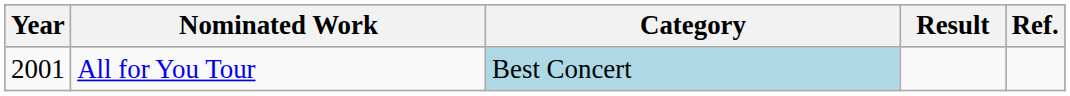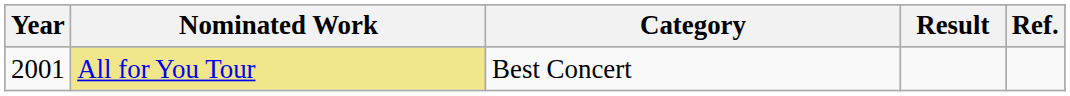(166, 68) no background -> (166, 68) khaki background
(562, 68) lightblue background -> (562, 68) no background
